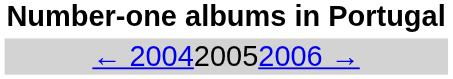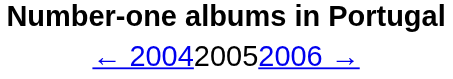(226, 56) lightgrey background -> (226, 56) no background
